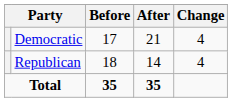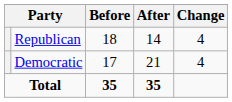rows swapped: (48, 39) <-> (48, 62)
